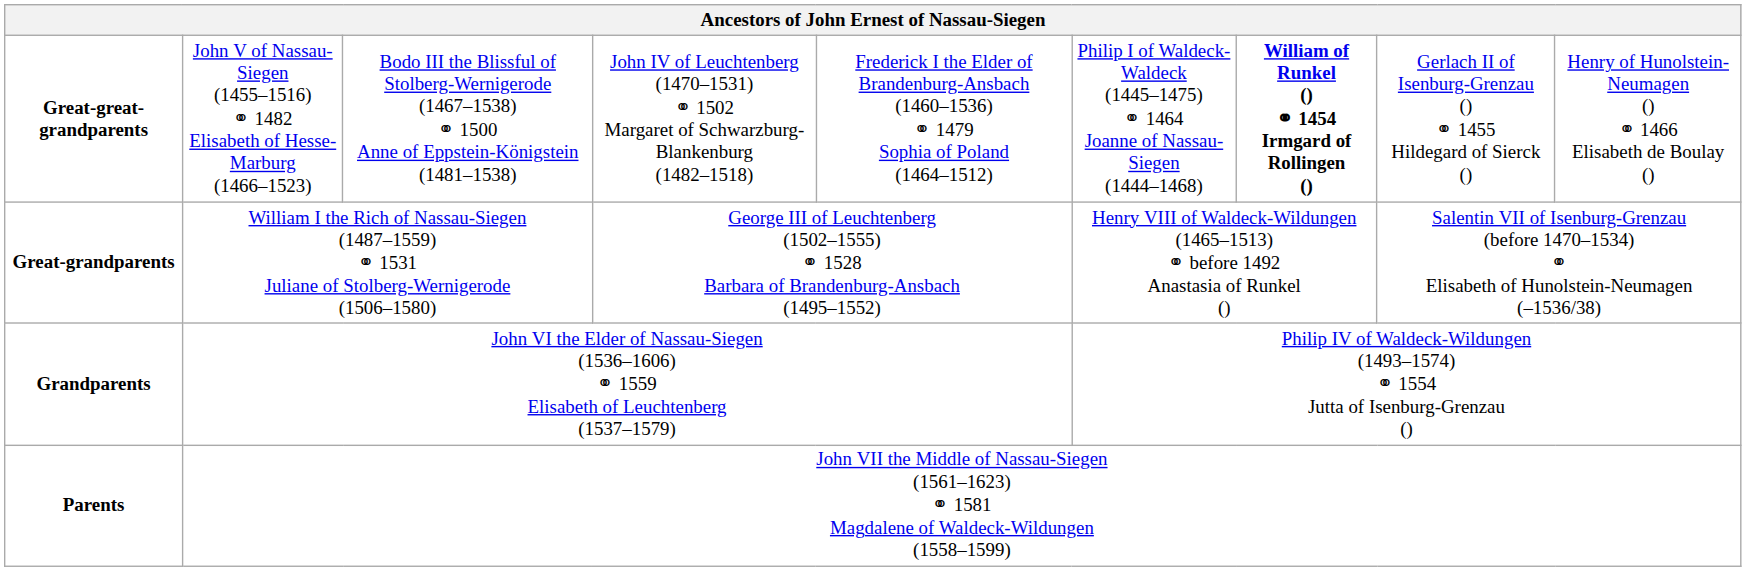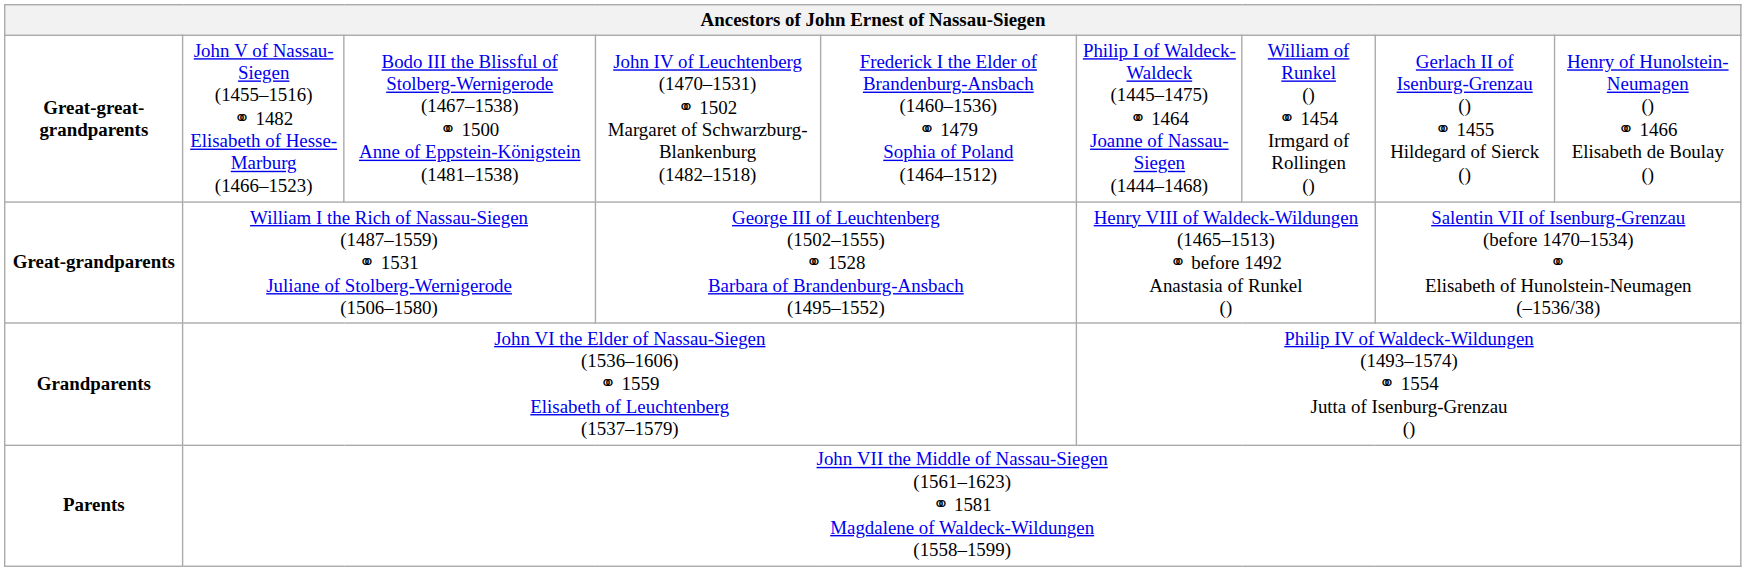(1307, 118) bold -> (1309, 118) normal
